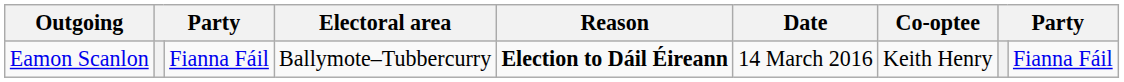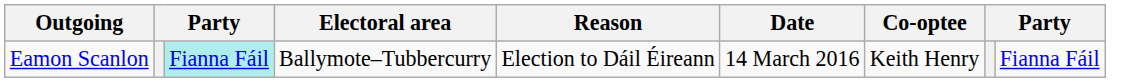(219, 59) no background -> (219, 59) paleturquoise background
(615, 59) bold -> (608, 59) normal
